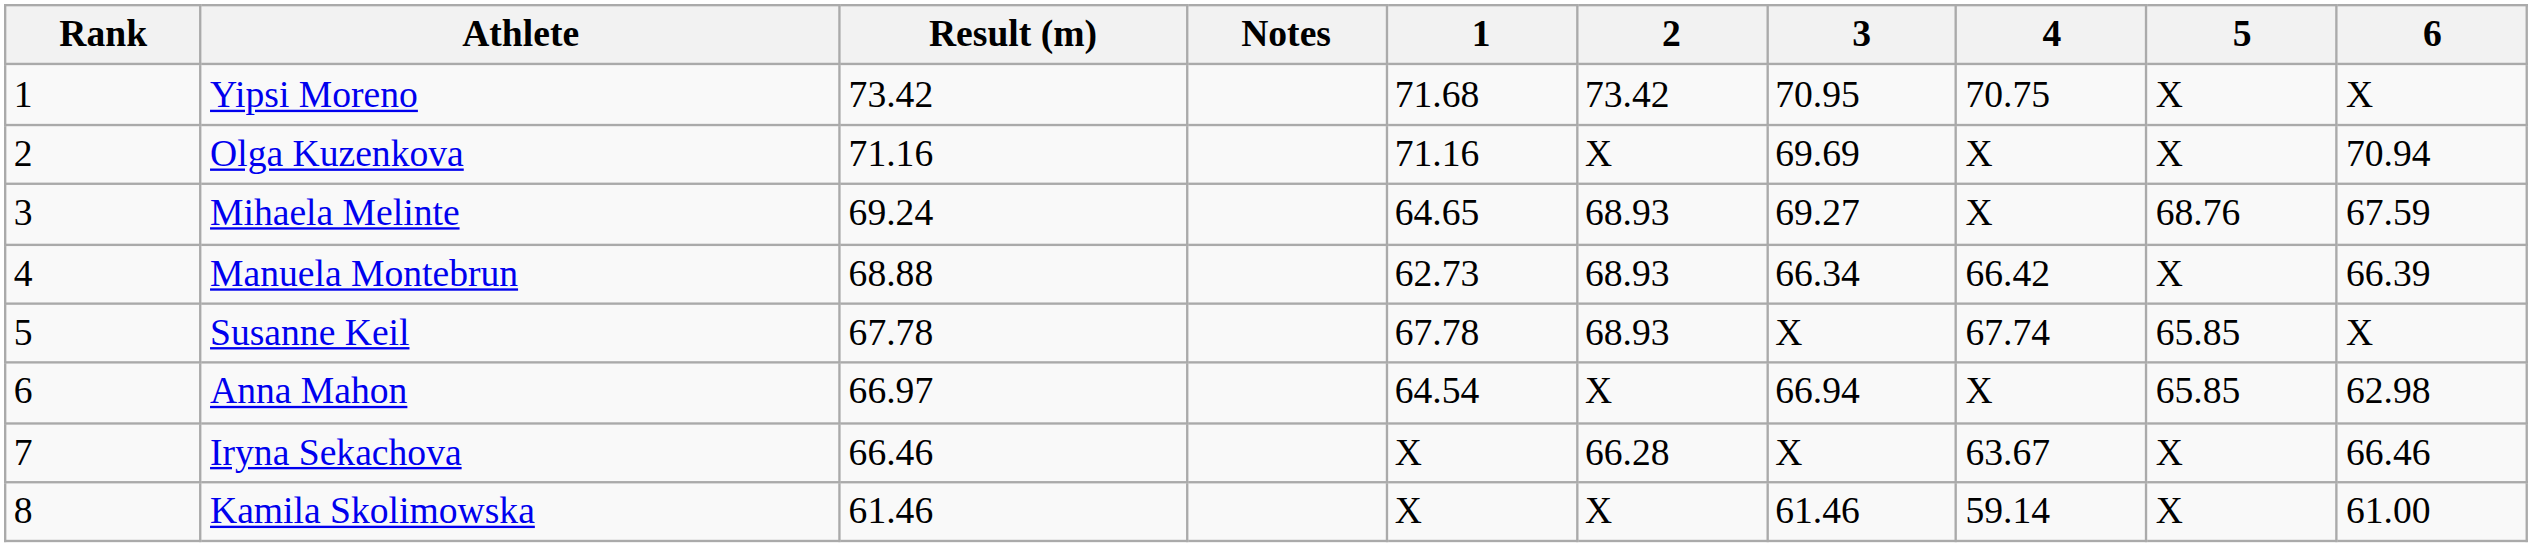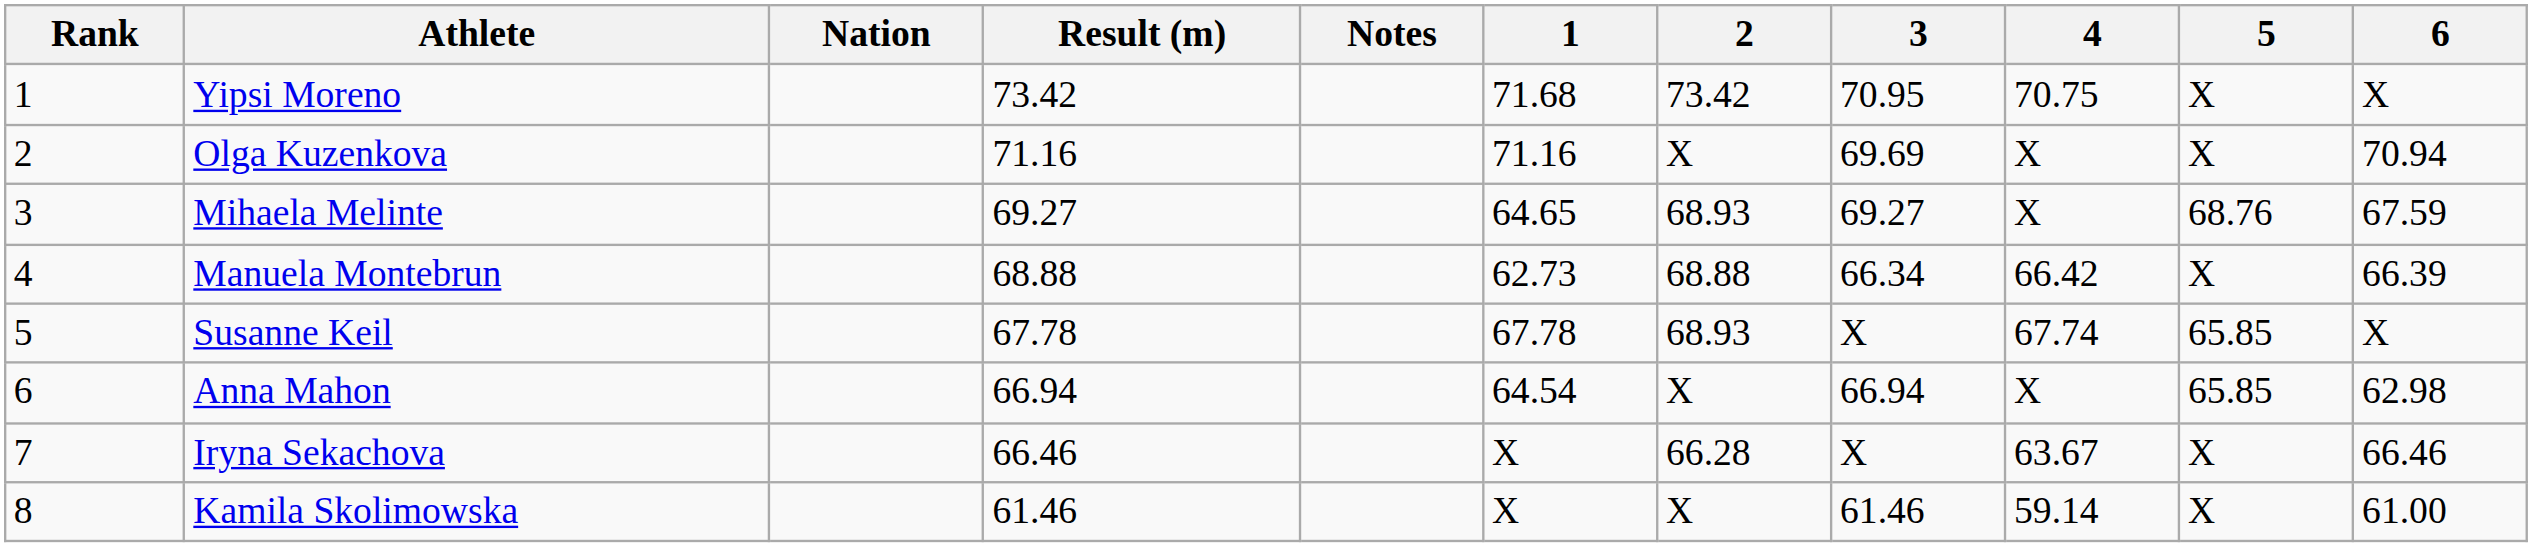+ column: (876, 34)
(891, 213) 69.24 -> (1035, 213) 69.27
(1627, 272) 68.93 -> (1708, 272) 68.88
(891, 392) 66.97 -> (1035, 392) 66.94
